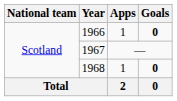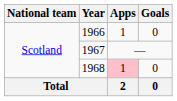(155, 31) bold -> (155, 31) normal
(123, 68) no background -> (123, 68) pink background
(155, 68) bold -> (155, 68) normal
